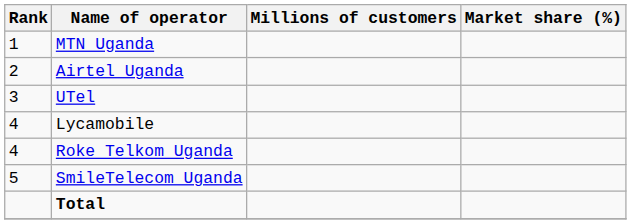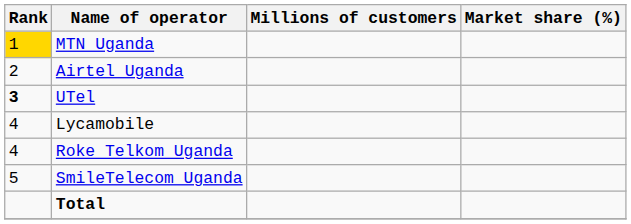(14, 45) no background -> (14, 45) gold background
(14, 98) normal -> (14, 98) bold
